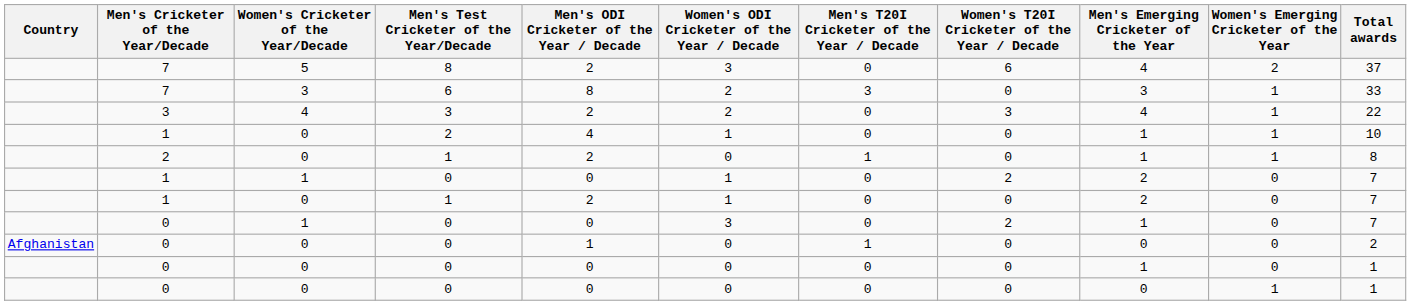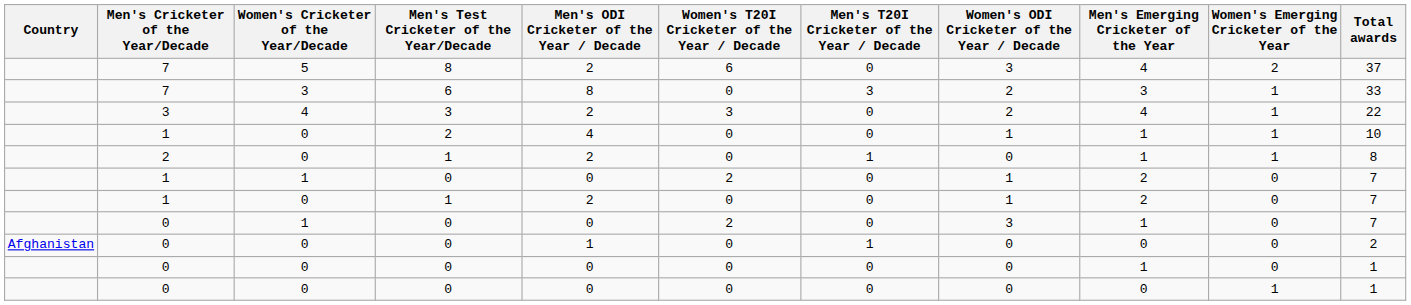columns swapped: (728, 31) <-> (1008, 31)
